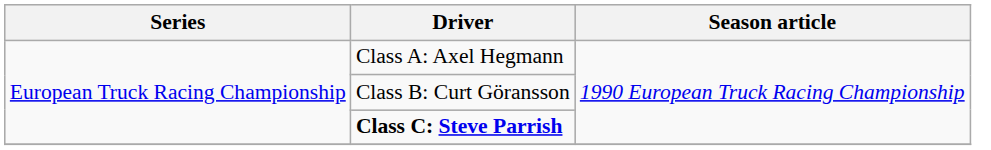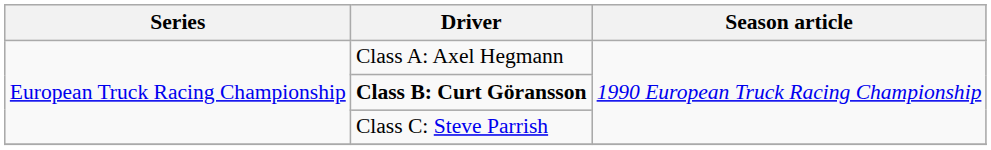(463, 91) normal -> (471, 91) bold
(459, 126) bold -> (452, 126) normal
